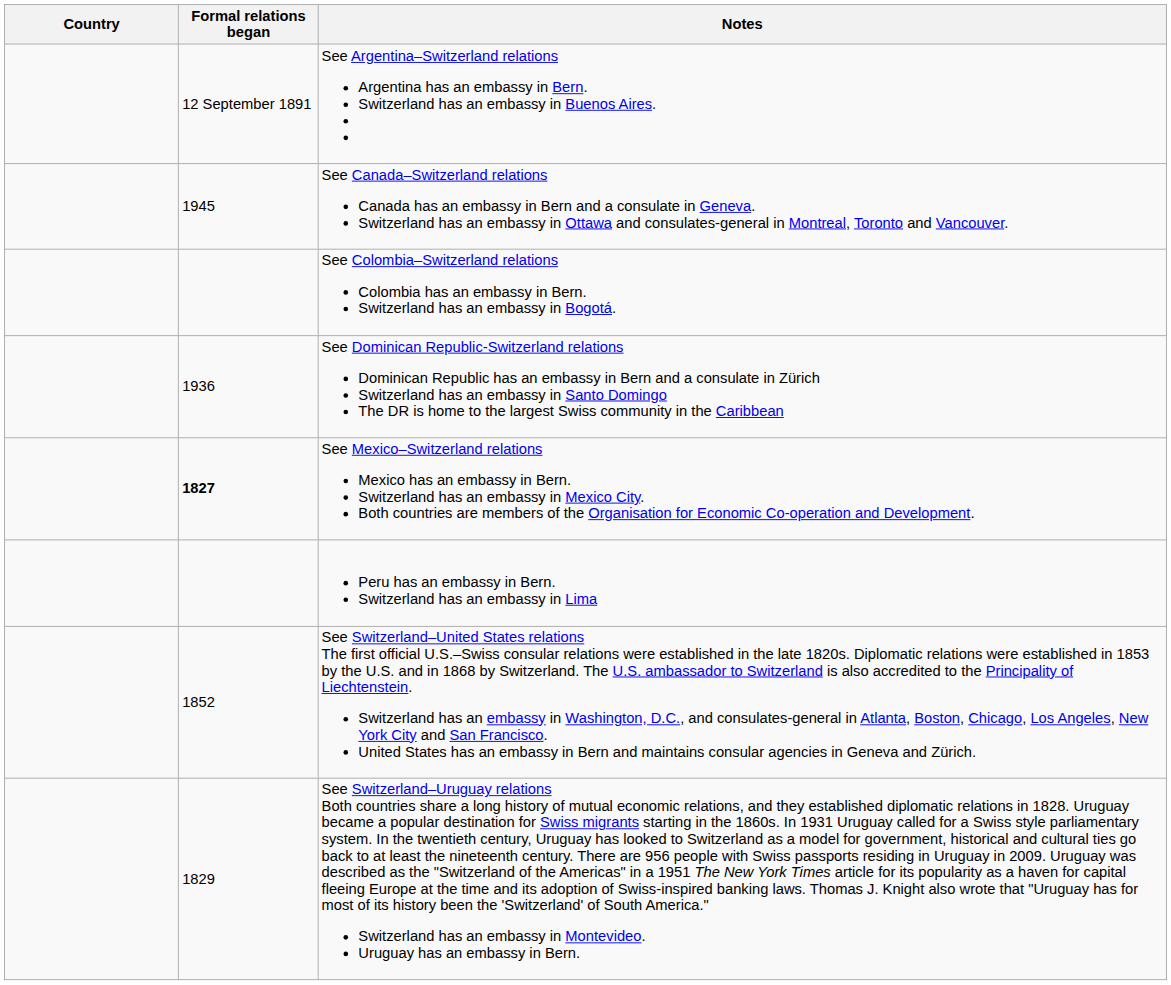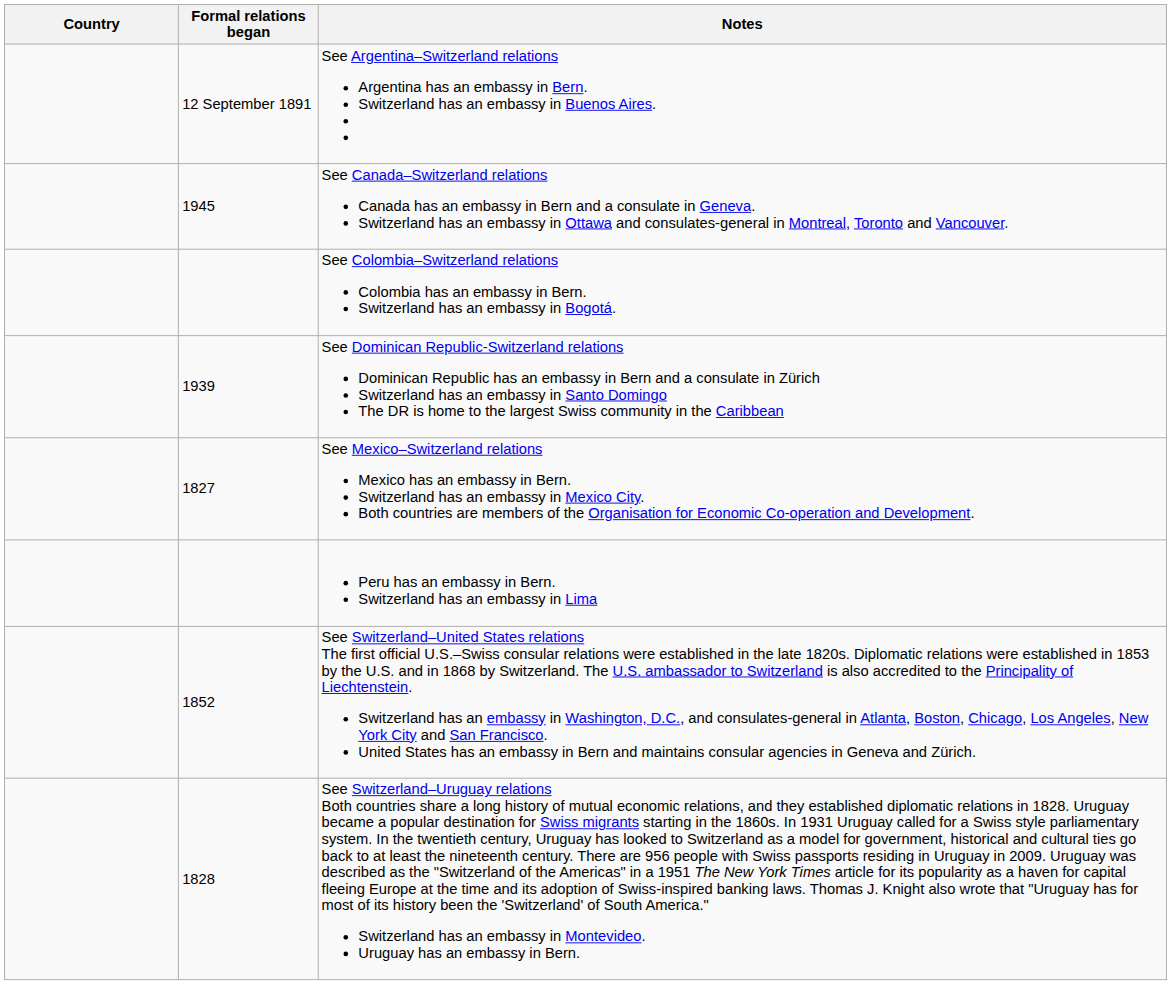(199, 386) 1936 -> (199, 386) 1939
(199, 488) bold -> (199, 488) normal
(199, 879) 1829 -> (199, 879) 1828
